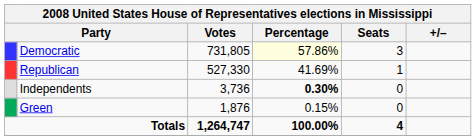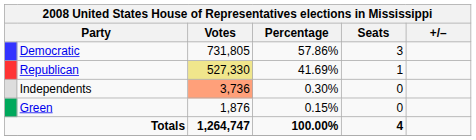(318, 51) lightyellow background -> (318, 51) no background
(228, 70) no background -> (228, 70) khaki background
(235, 89) no background -> (235, 89) lightsalmon background
(321, 89) bold -> (321, 89) normal
